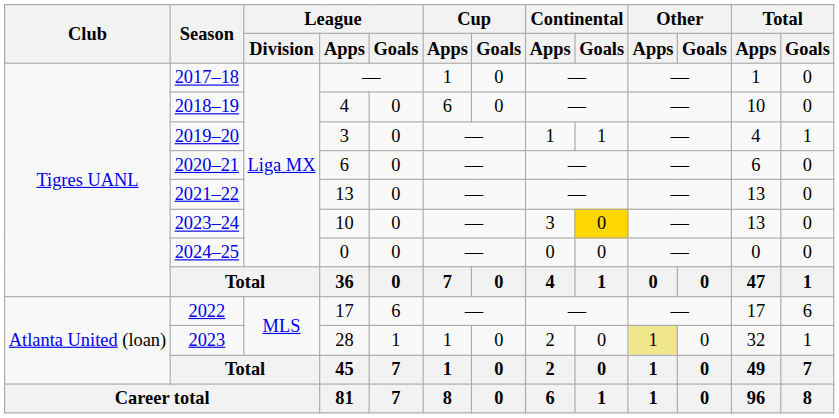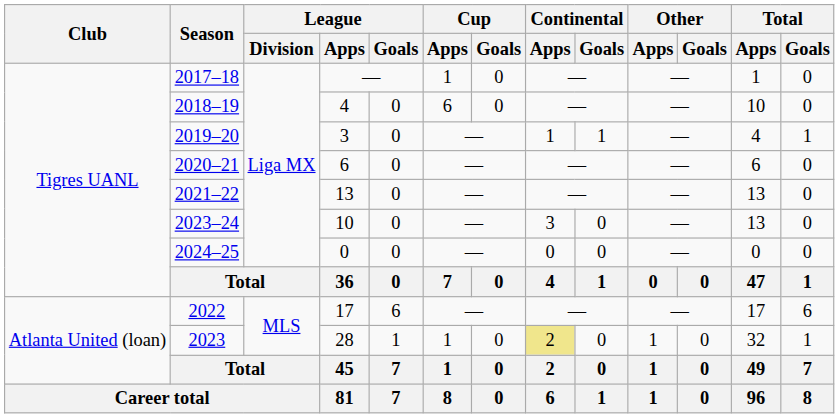(602, 223) gold background -> (602, 223) no background
(550, 340) no background -> (550, 340) khaki background
(653, 340) khaki background -> (653, 340) no background
